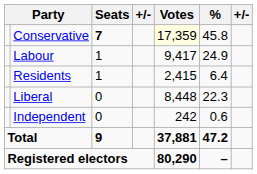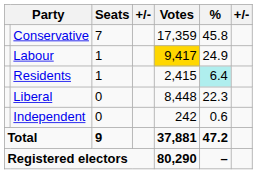(99, 35) bold -> (99, 35) normal
(177, 35) lightyellow background -> (177, 35) no background
(180, 55) no background -> (180, 55) gold background
(219, 76) no background -> (219, 76) paleturquoise background
